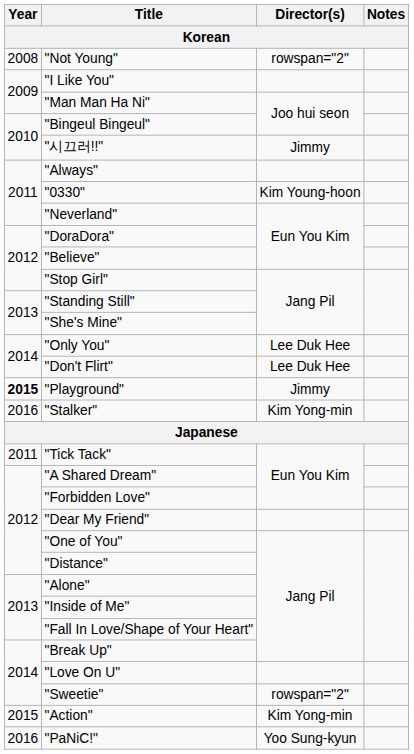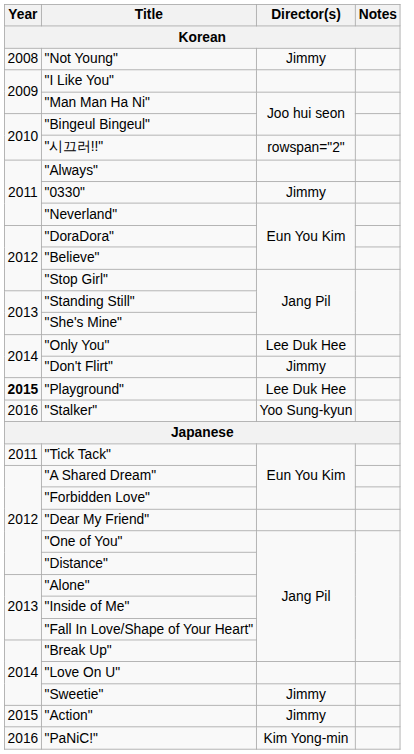(310, 59) rowspan="2" -> (306, 59) Jimmy
(310, 147) Jimmy -> (306, 147) rowspan="2"
(310, 192) Kim Young-hoon -> (306, 192) Jimmy
(310, 367) Lee Duk Hee -> (306, 367) Jimmy
(310, 388) Jimmy -> (306, 388) Lee Duk Hee
(310, 410) Kim Yong-min -> (306, 410) Yoo Sung-kyun
(310, 694) rowspan="2" -> (306, 694) Jimmy
(310, 716) Kim Yong-min -> (306, 716) Jimmy
(310, 738) Yoo Sung-kyun -> (306, 738) Kim Yong-min
